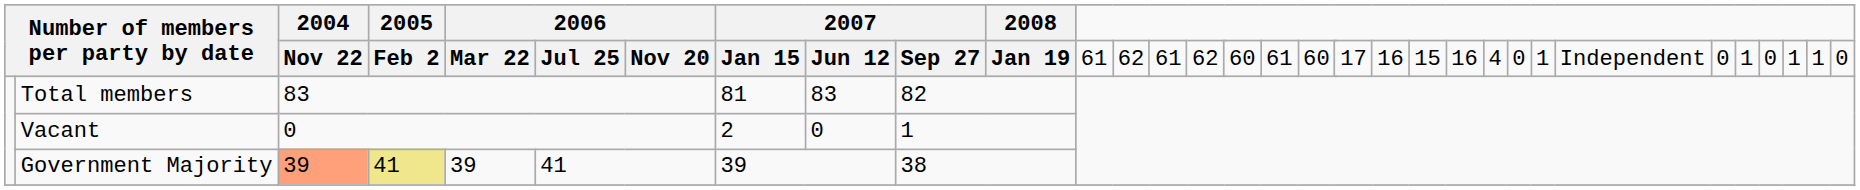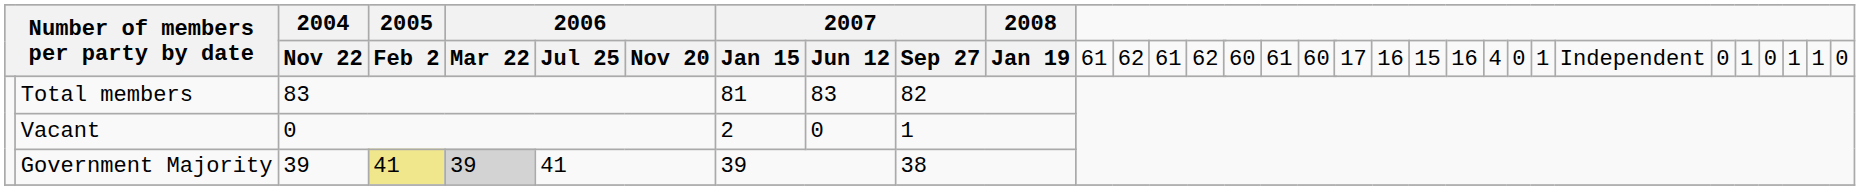(296, 167) lightsalmon background -> (296, 167) no background
(463, 167) no background -> (463, 167) lightgrey background
